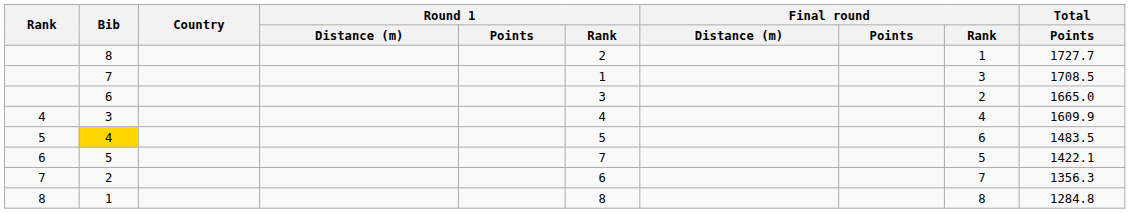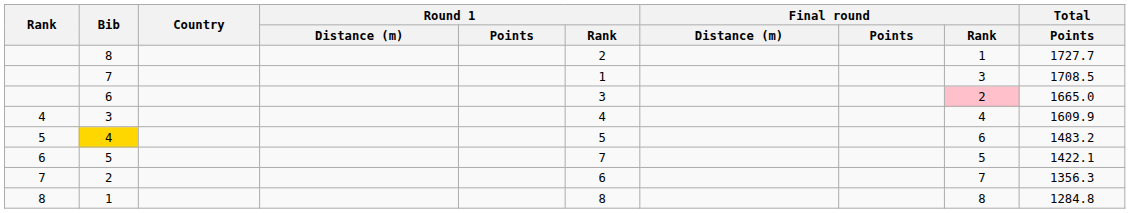(982, 96) no background -> (982, 96) pink background
(1072, 137) 1483.5 -> (1072, 137) 1483.2
